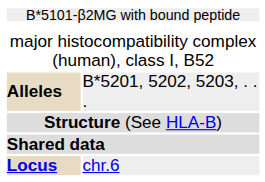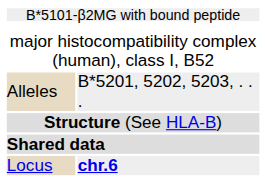(34, 91) bold -> (32, 91) normal
(32, 165) bold -> (30, 165) normal
(101, 165) normal -> (98, 165) bold
